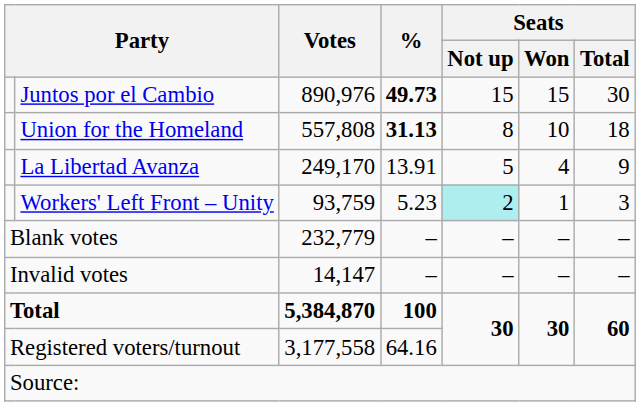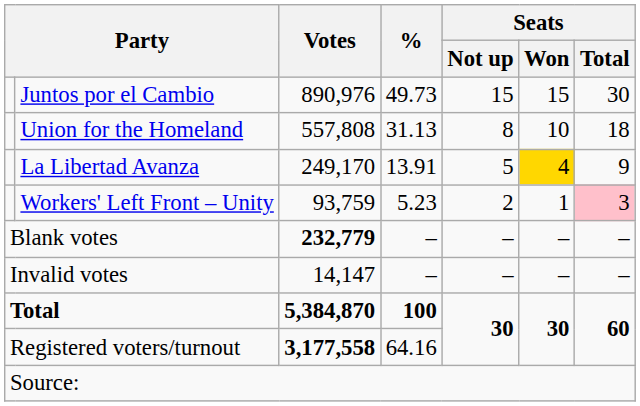(411, 94) bold -> (411, 94) normal
(411, 130) bold -> (411, 130) normal
(564, 166) no background -> (564, 166) gold background
(508, 202) paleturquoise background -> (508, 202) no background
(624, 202) no background -> (624, 202) pink background
(338, 238) normal -> (338, 238) bold
(330, 346) normal -> (330, 346) bold
